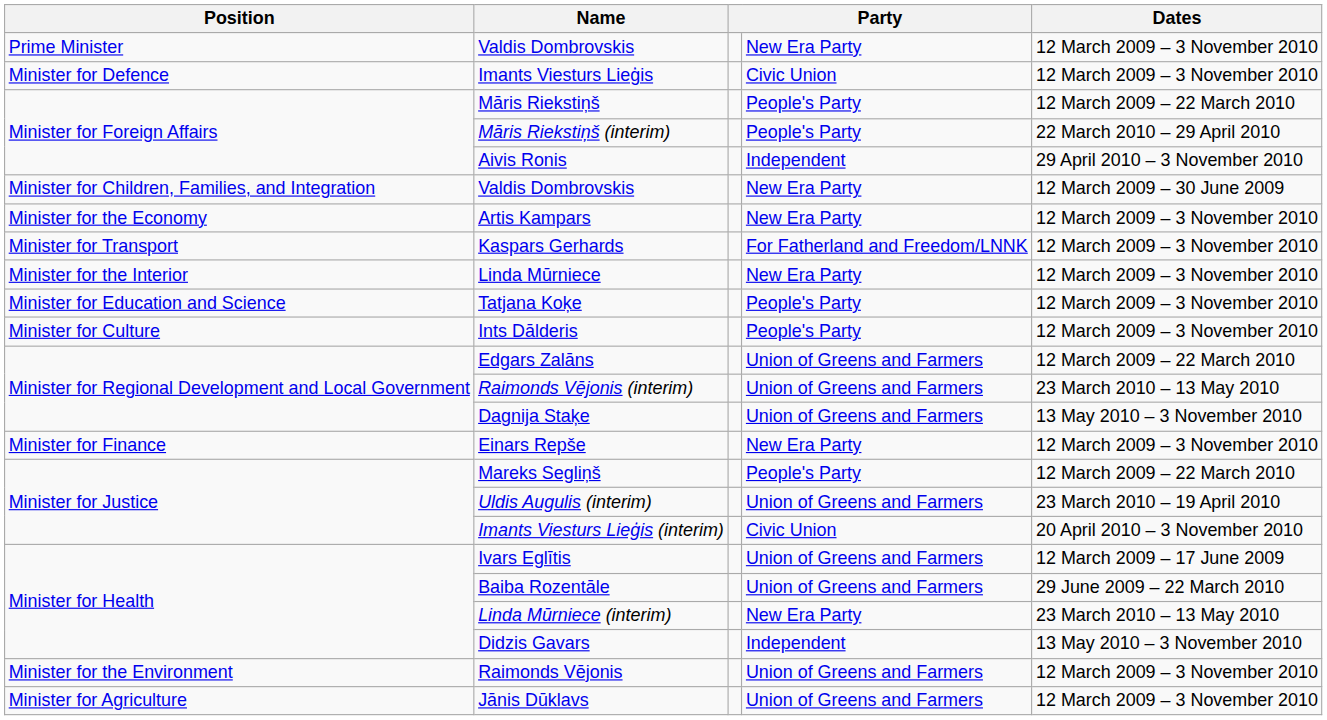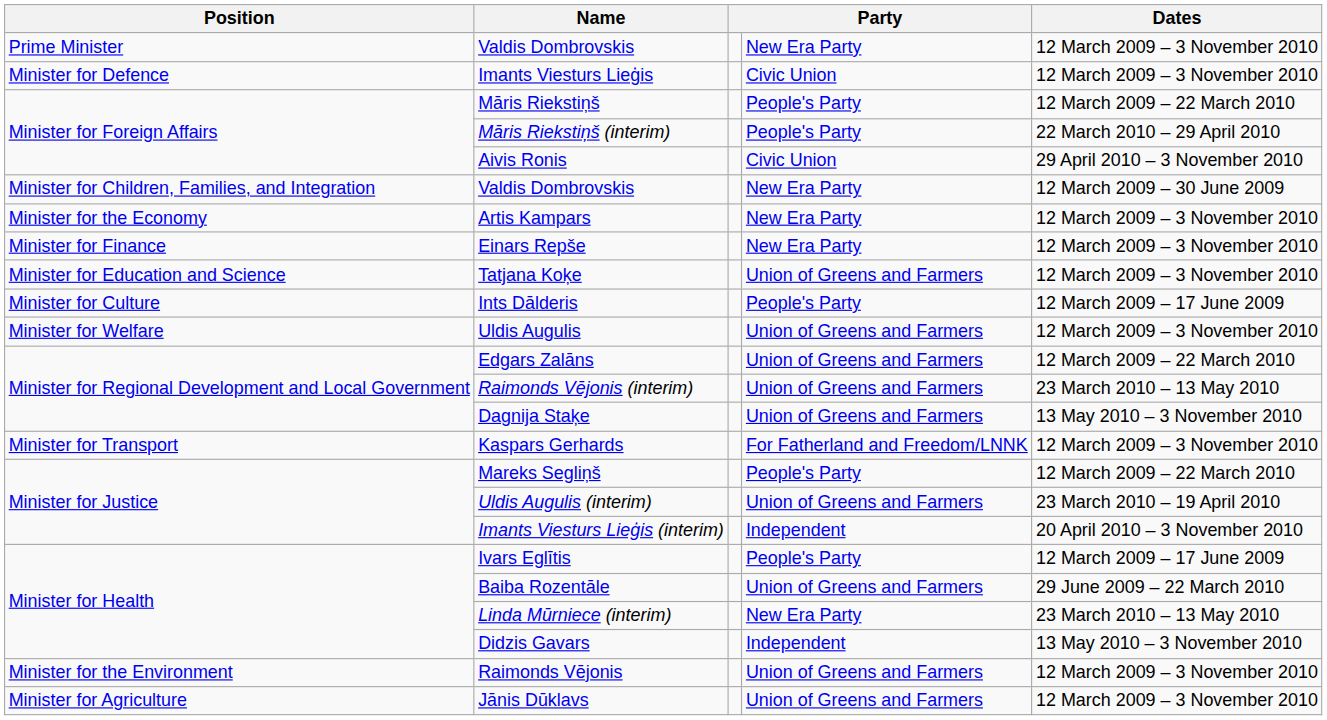(796, 160) Independent -> (791, 160) Civic Union
rows swapped: (87, 445) <-> (93, 246)
- row: (98, 274)
(803, 302) People's Party -> (864, 274) Union of Greens and Farmers
(1177, 331) 12 March 2009 – 3 November 2010 -> (1160, 302) 12 March 2009 – 17 June 2009
+ row: (86, 331)
(791, 530) Civic Union -> (796, 530) Independent
(864, 558) Union of Greens and Farmers -> (803, 558) People's Party
